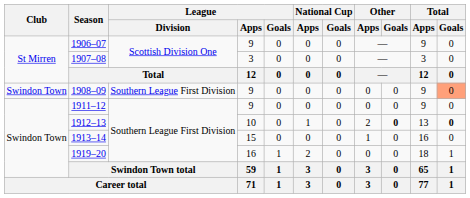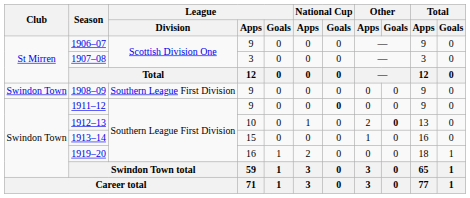(451, 91) lightsalmon background -> (451, 91) no background
(339, 106) normal -> (339, 106) bold
(451, 122) bold -> (451, 122) normal
